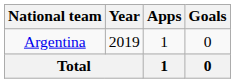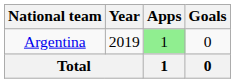(164, 41) no background -> (164, 41) lightgreen background
